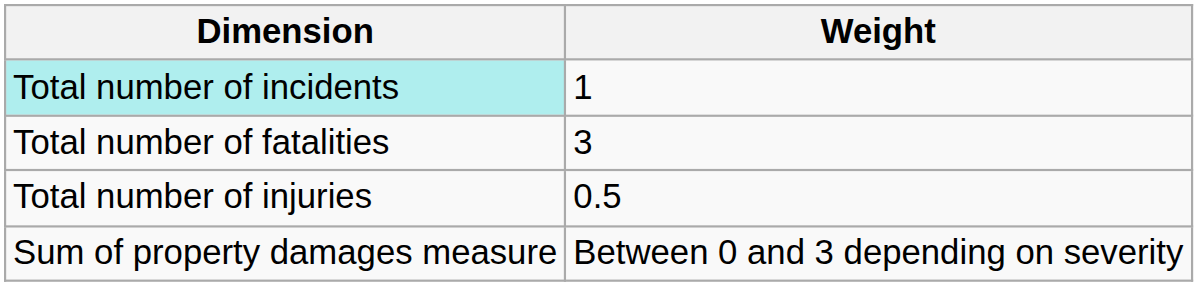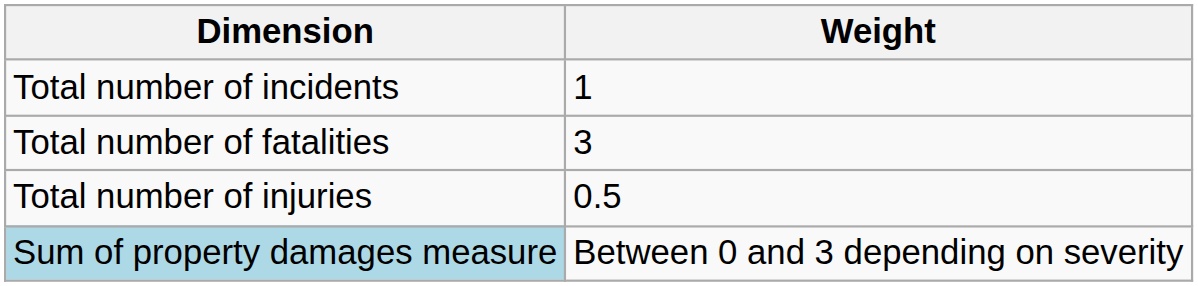(206, 87) paleturquoise background -> (206, 87) no background
(285, 252) no background -> (285, 252) lightblue background
